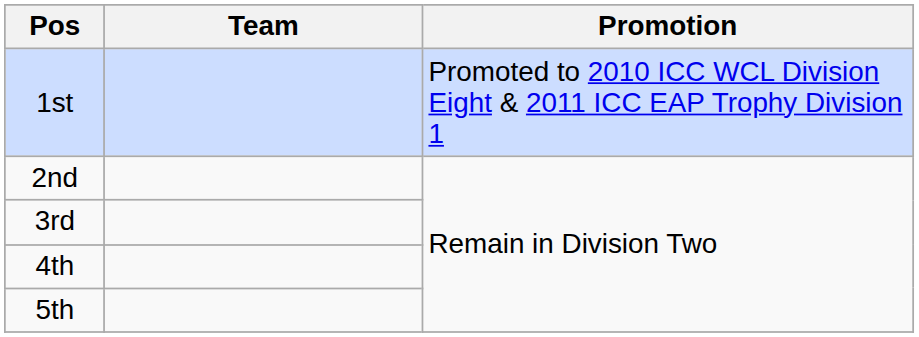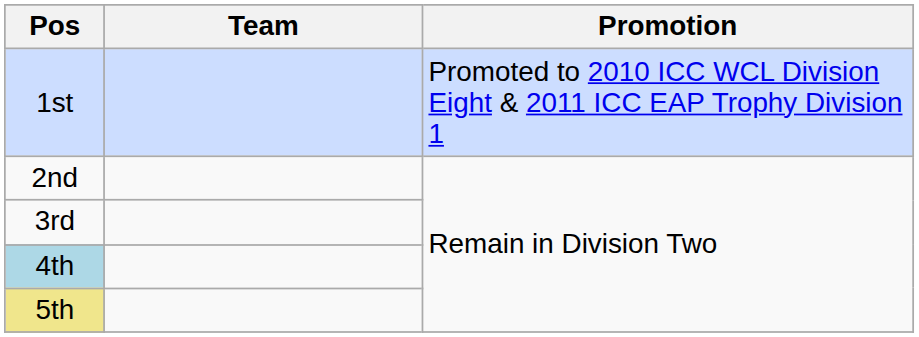(55, 265) no background -> (55, 265) lightblue background
(55, 309) no background -> (55, 309) khaki background
